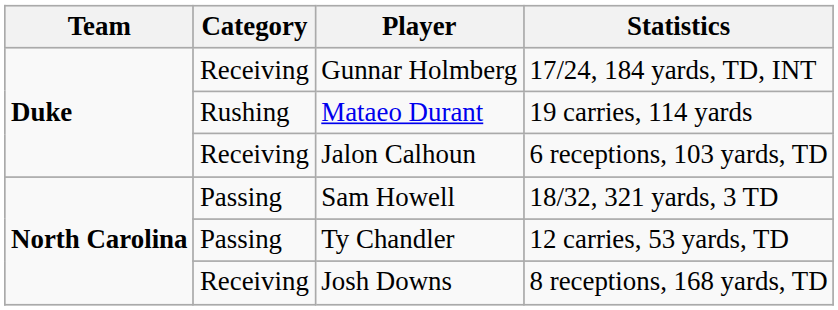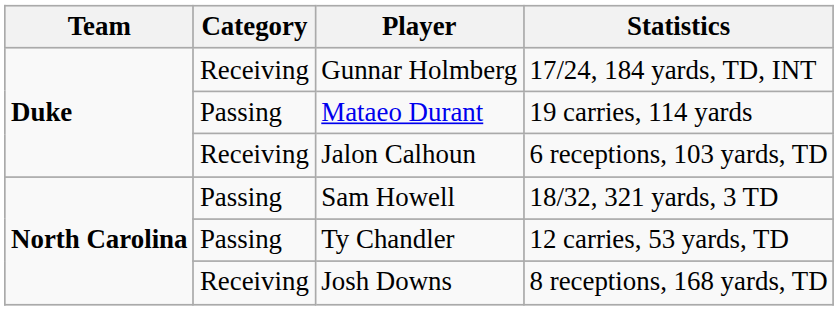(245, 111) Rushing -> (241, 111) Passing
